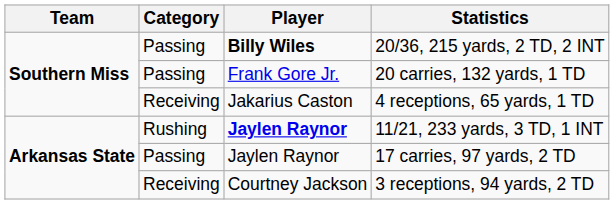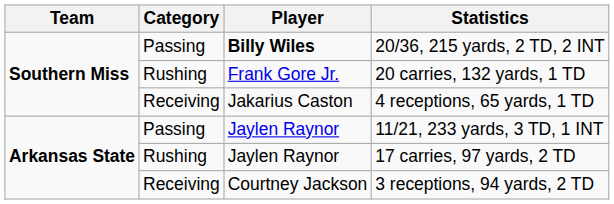(174, 74) Passing -> (175, 74) Rushing
(175, 129) Rushing -> (174, 129) Passing
(287, 129) bold -> (283, 129) normal
(174, 157) Passing -> (175, 157) Rushing
